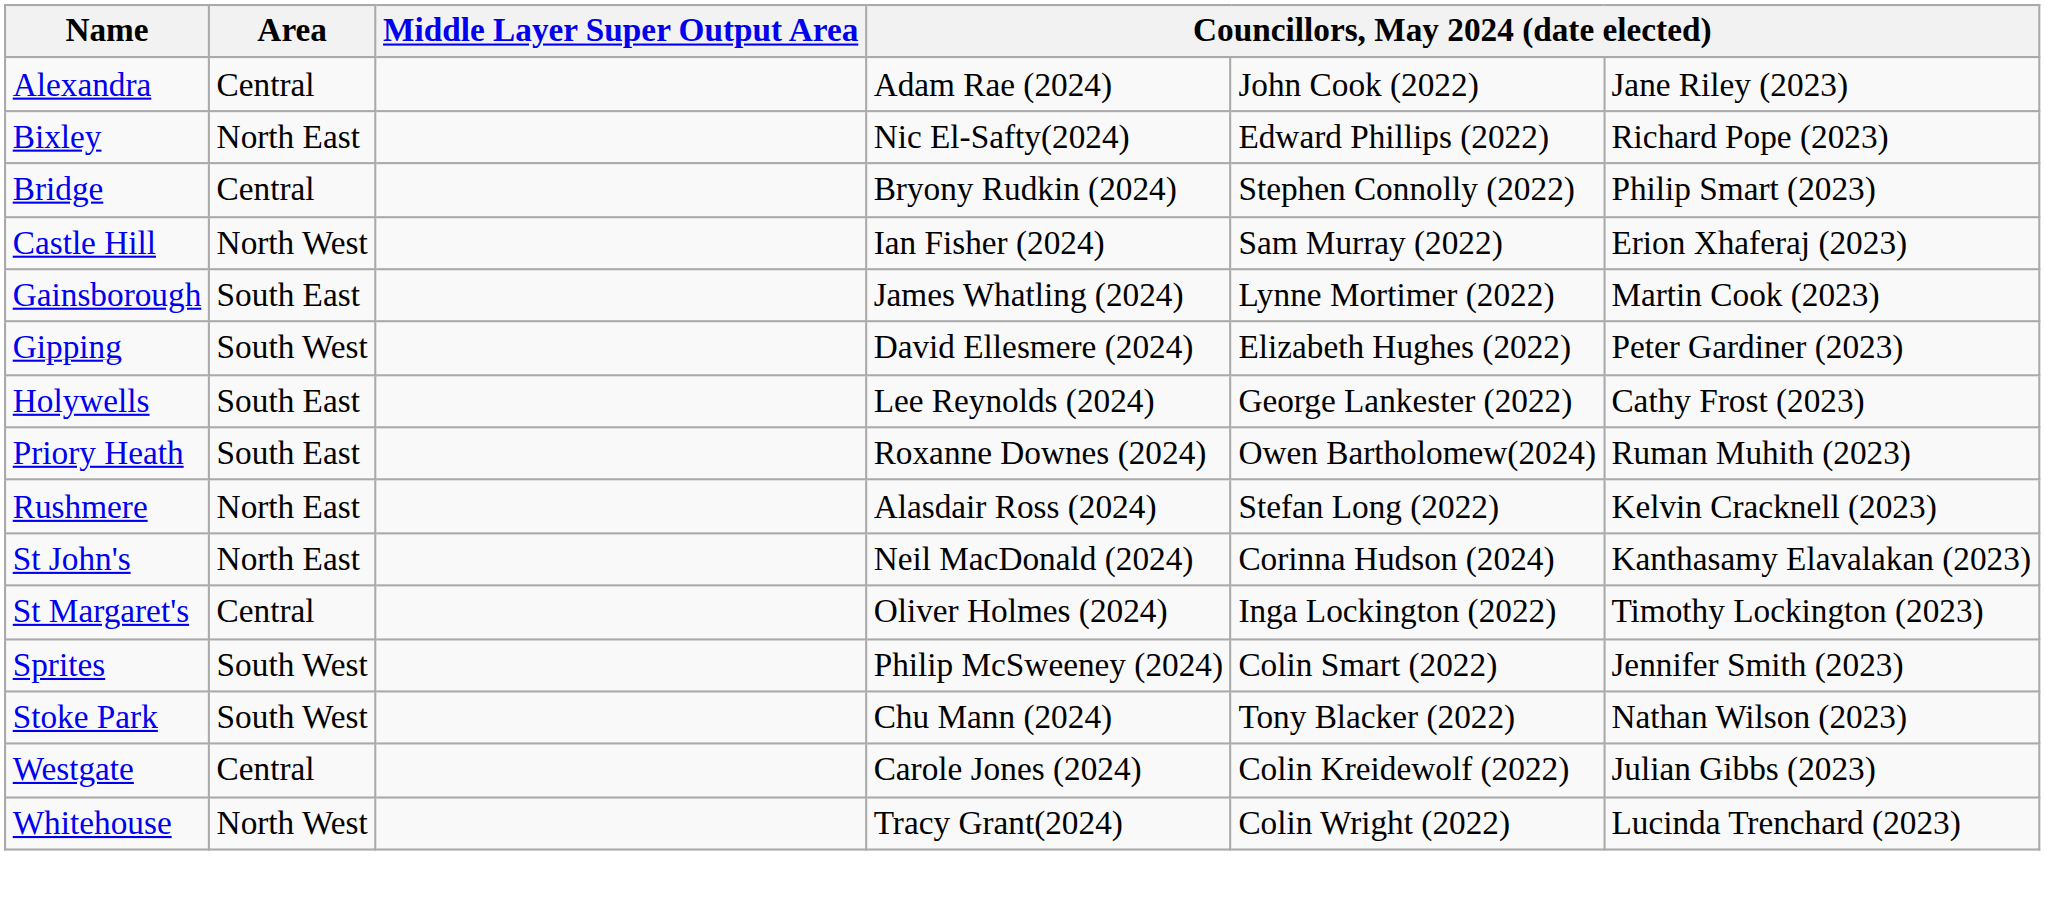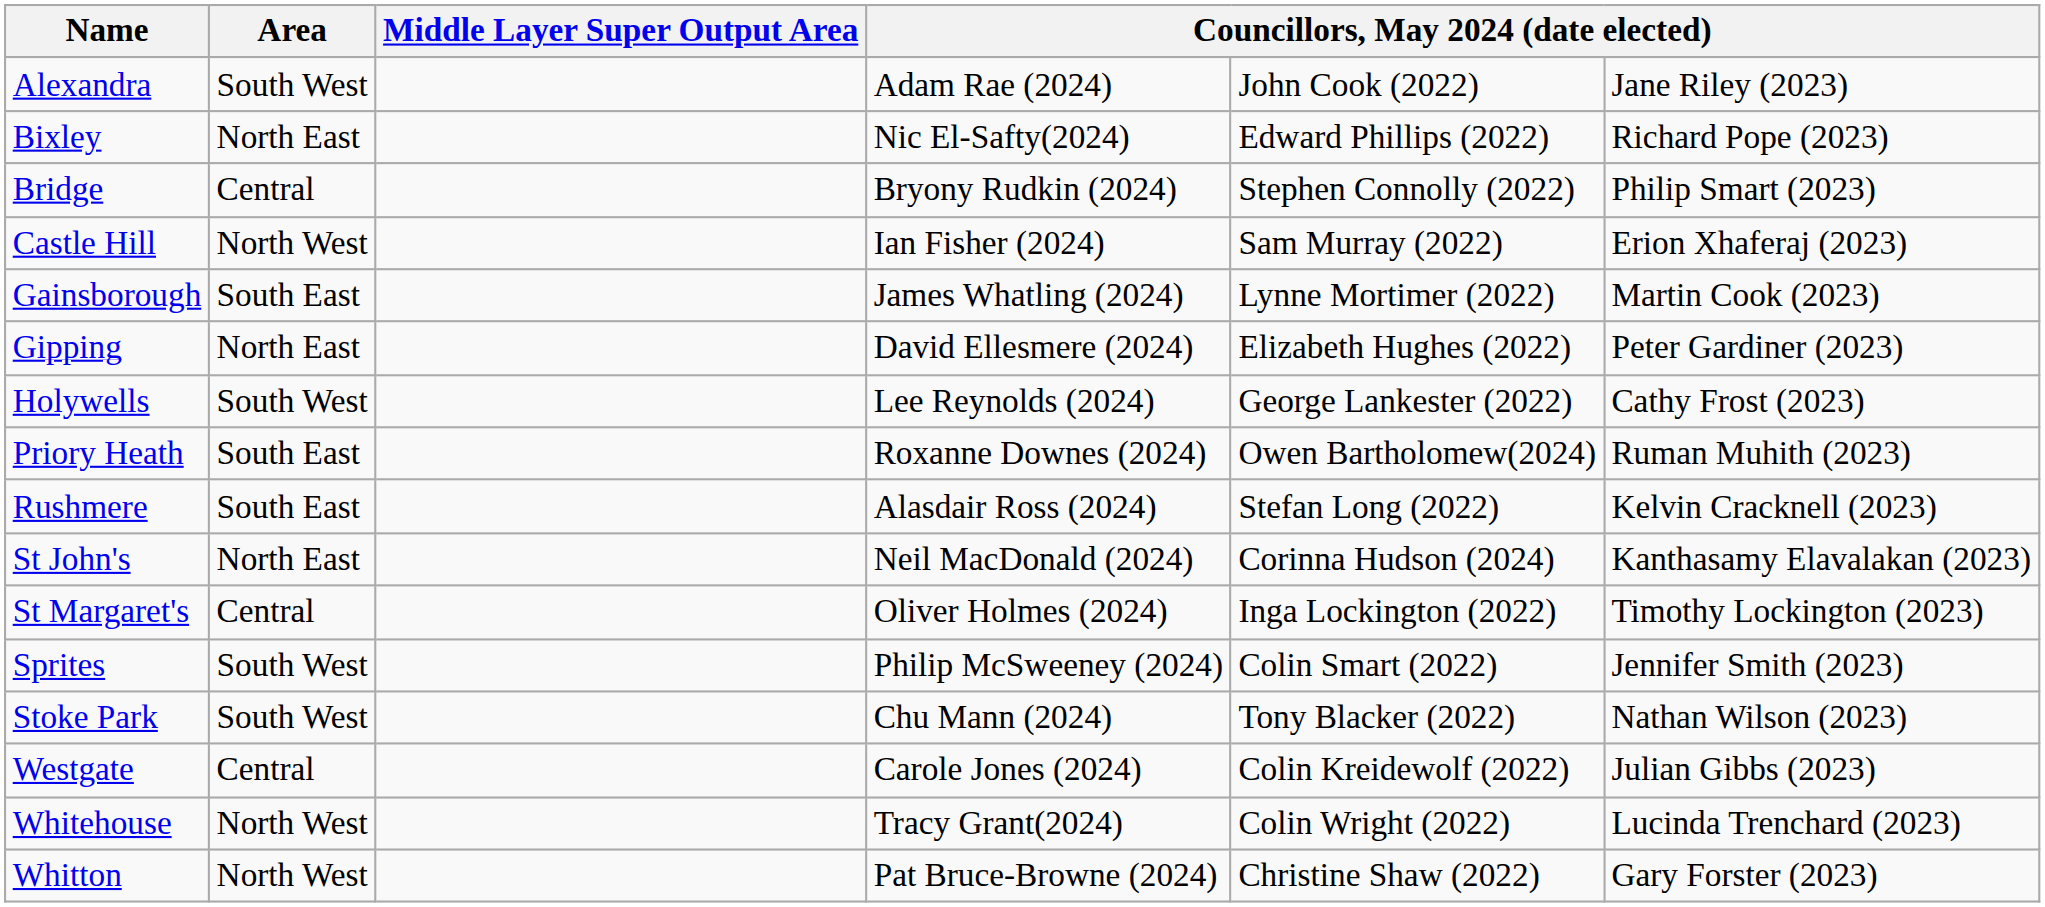(266, 83) Central -> (292, 83) South West
(292, 347) South West -> (288, 347) North East
(288, 400) South East -> (292, 400) South West
(288, 505) North East -> (288, 505) South East
+ row: (67, 875)
